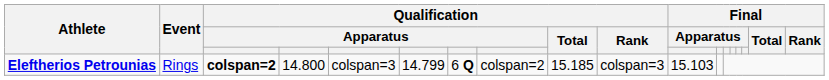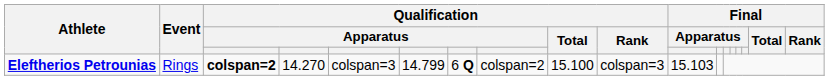(304, 65) 14.800 -> (304, 65) 14.270
(572, 65) 15.185 -> (572, 65) 15.100
